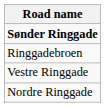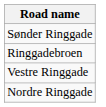(52, 33) bold -> (50, 33) normal
